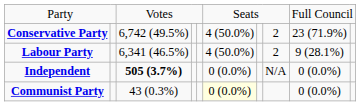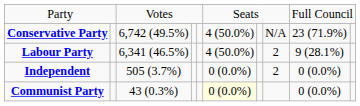(276, 33) 2 -> (276, 33) N/A
(154, 71) bold -> (154, 71) normal
(276, 71) N/A -> (276, 71) 2
